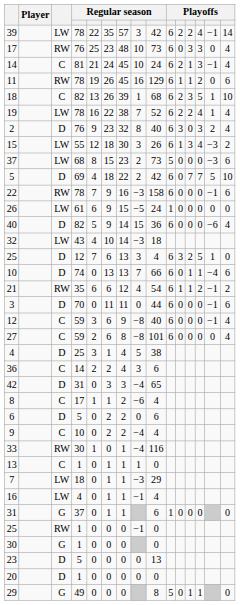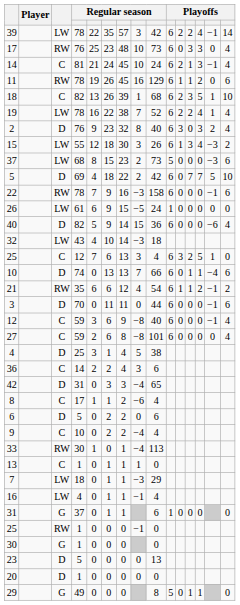(62, 256) D -> (62, 256) C
(156, 448) 116 -> (156, 448) 113
